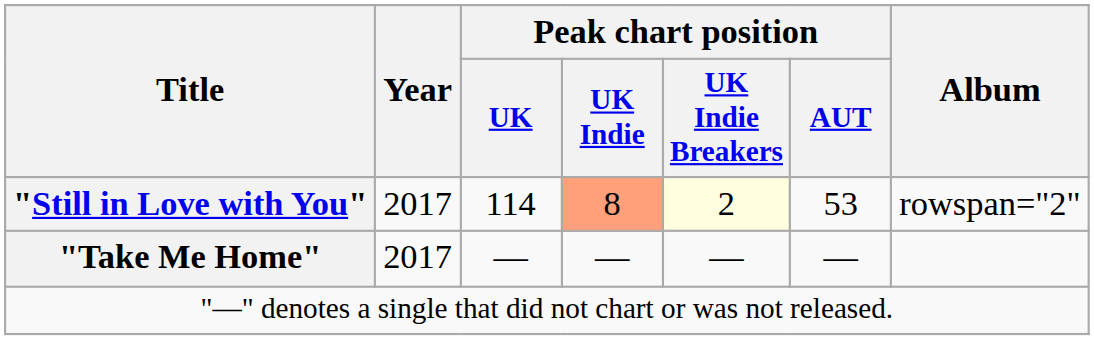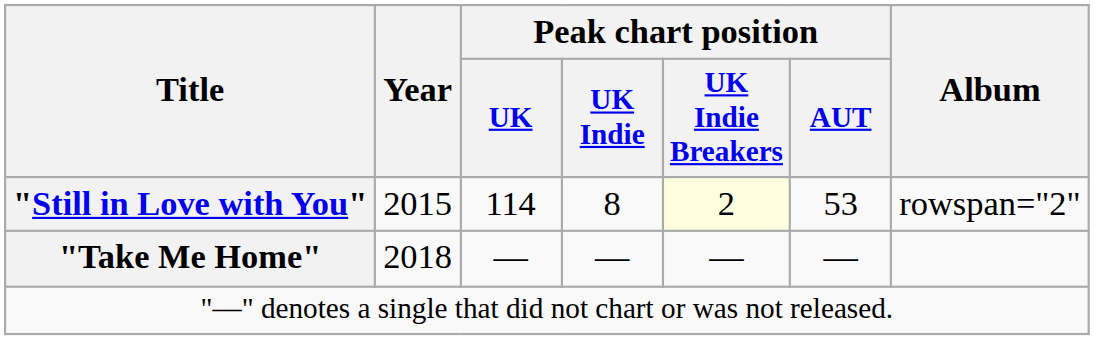(418, 203) 2017 -> (418, 203) 2015
(612, 203) lightsalmon background -> (612, 203) no background
(418, 257) 2017 -> (418, 257) 2018
